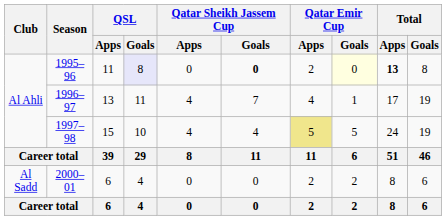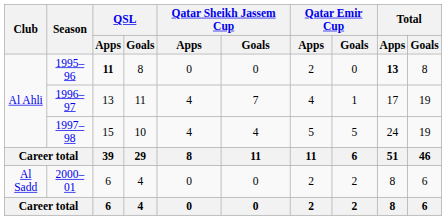(108, 69) normal -> (108, 69) bold
(140, 69) lavender background -> (140, 69) no background
(256, 69) bold -> (256, 69) normal
(354, 69) lightyellow background -> (354, 69) no background
(311, 132) khaki background -> (311, 132) no background
